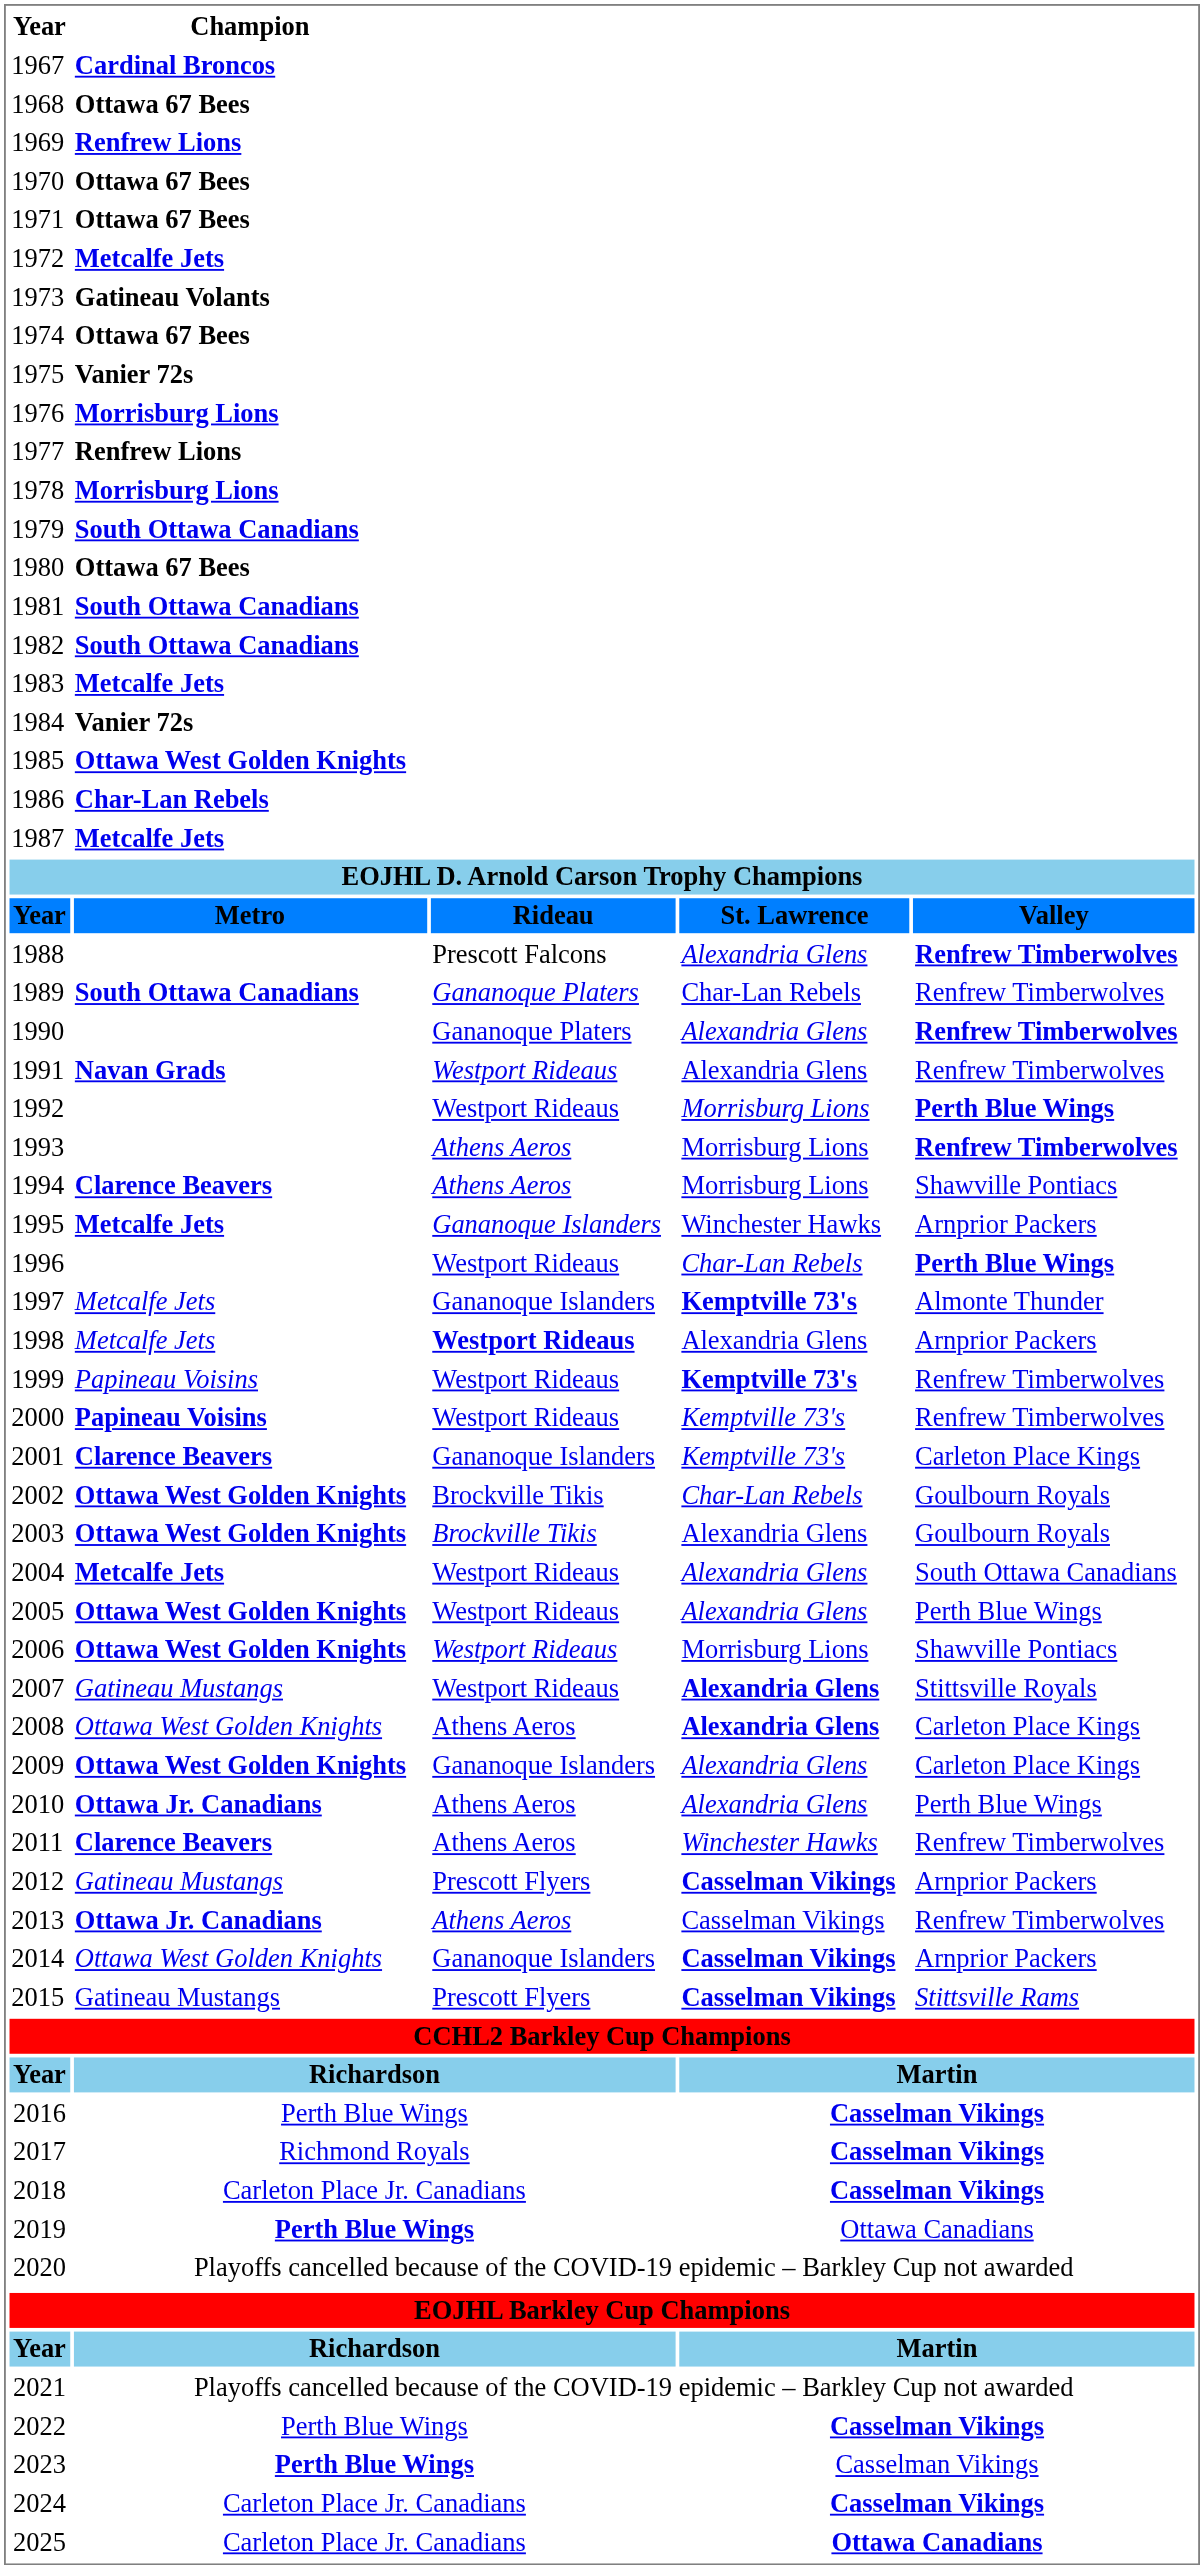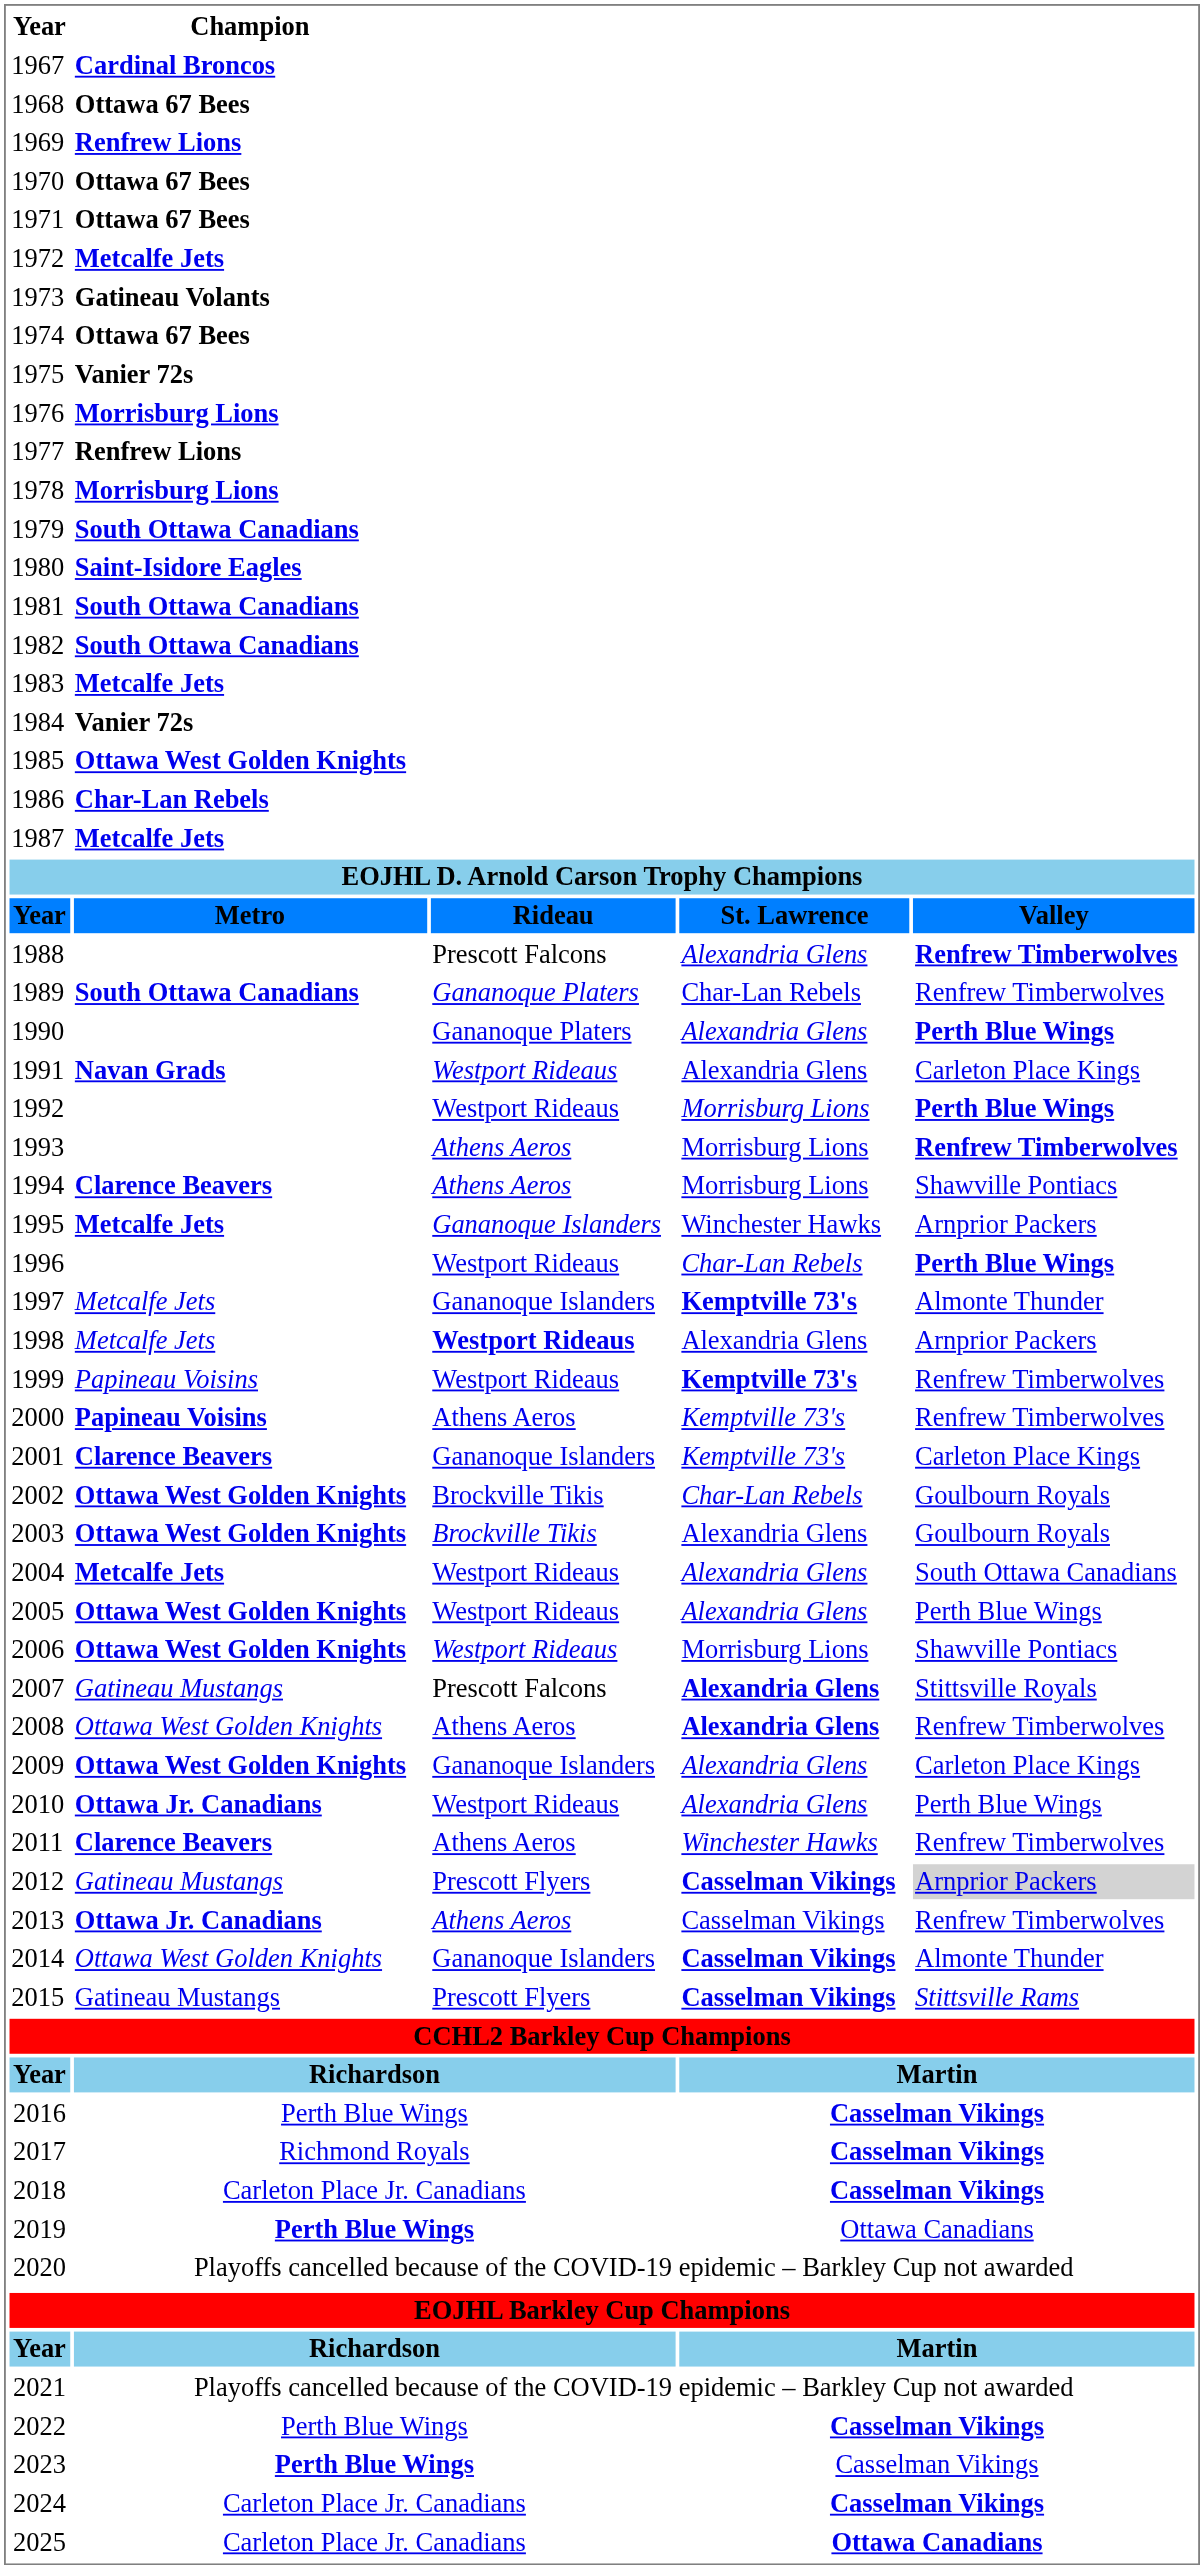(162, 567) Ottawa 67 Bees -> (188, 567) Saint-Isidore Eagles
(1046, 1031) Renfrew Timberwolves -> (1015, 1031) Perth Blue Wings
(1040, 1069) Renfrew Timberwolves -> (1028, 1069) Carleton Place Kings
(526, 1417) Westport Rideaus -> (504, 1417) Athens Aeros
(526, 1688) Westport Rideaus -> (519, 1688) Prescott Falcons
(1028, 1726) Carleton Place Kings -> (1040, 1726) Renfrew Timberwolves
(504, 1804) Athens Aeros -> (526, 1804) Westport Rideaus
(1006, 1881) no background -> (1006, 1881) lightgrey background
(1006, 1958) Arnprior Packers -> (1009, 1958) Almonte Thunder
